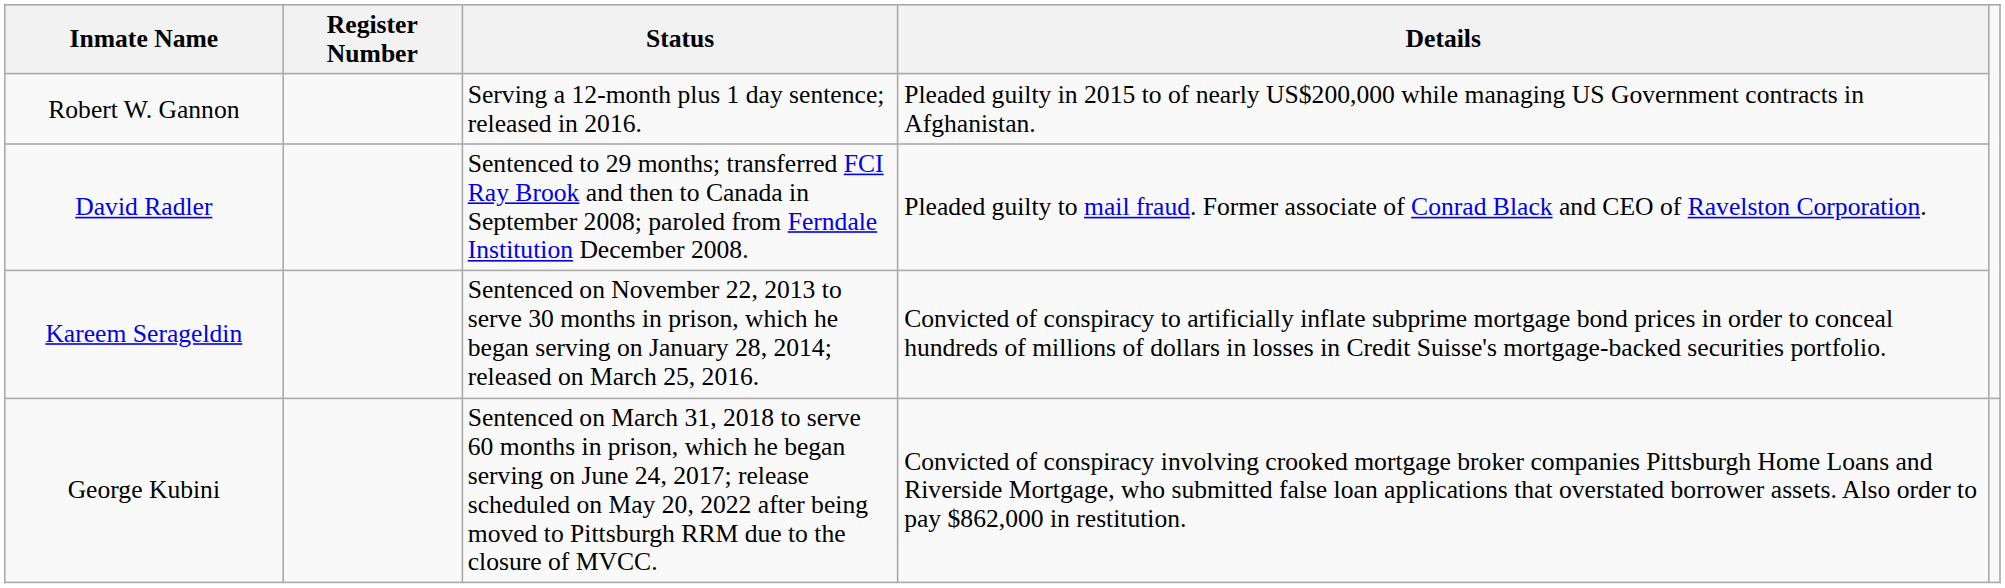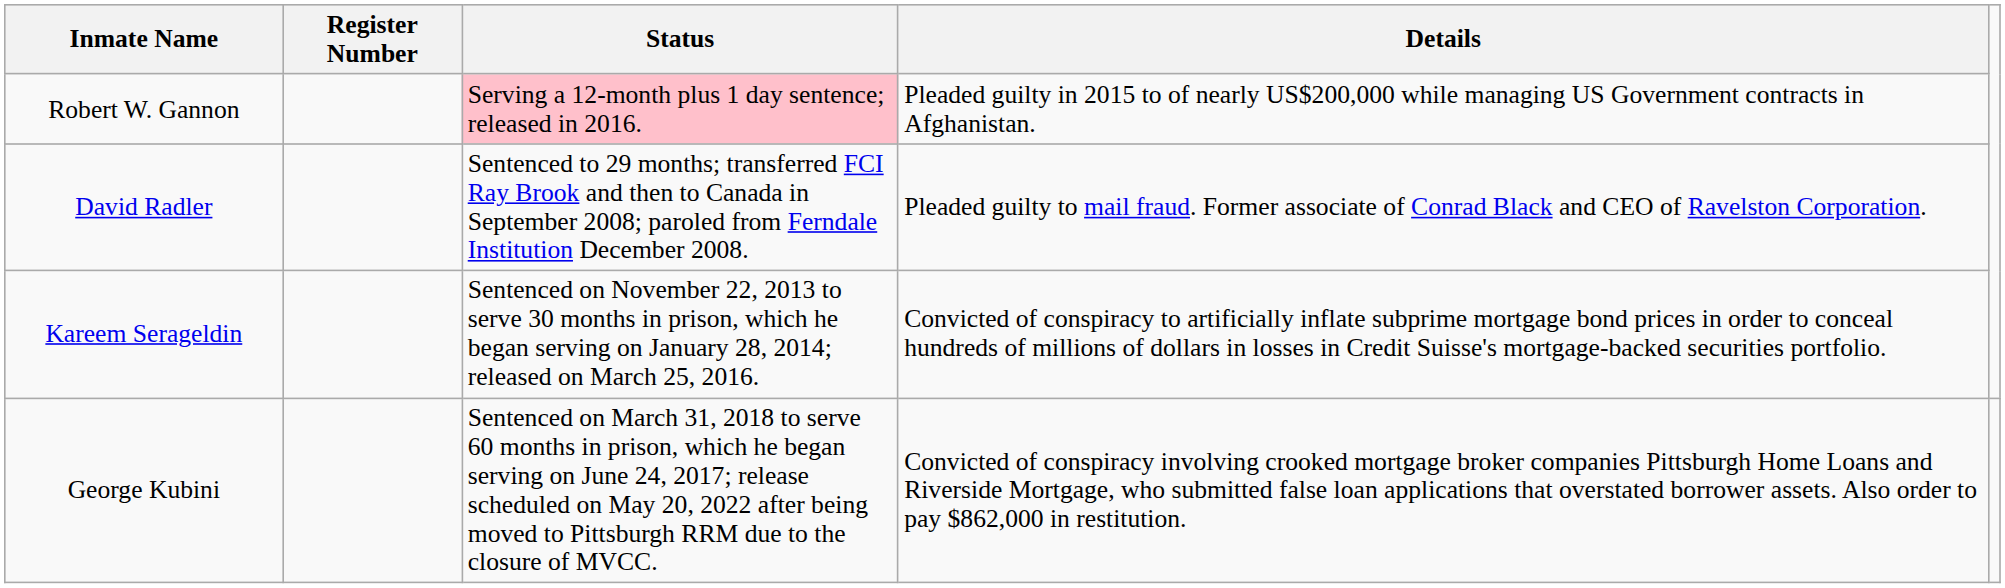(676, 108) no background -> (676, 108) pink background
